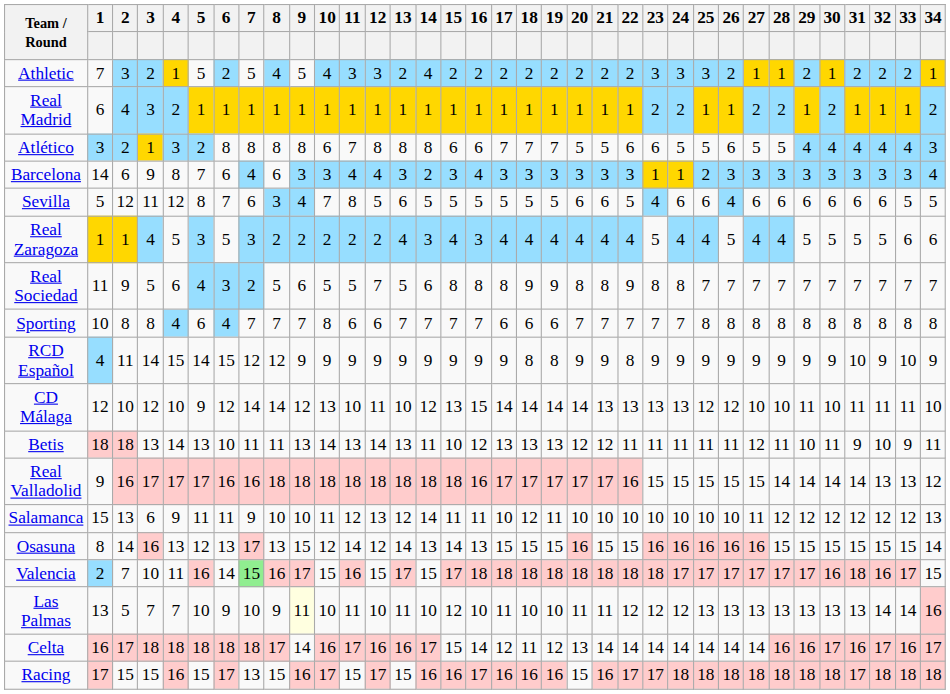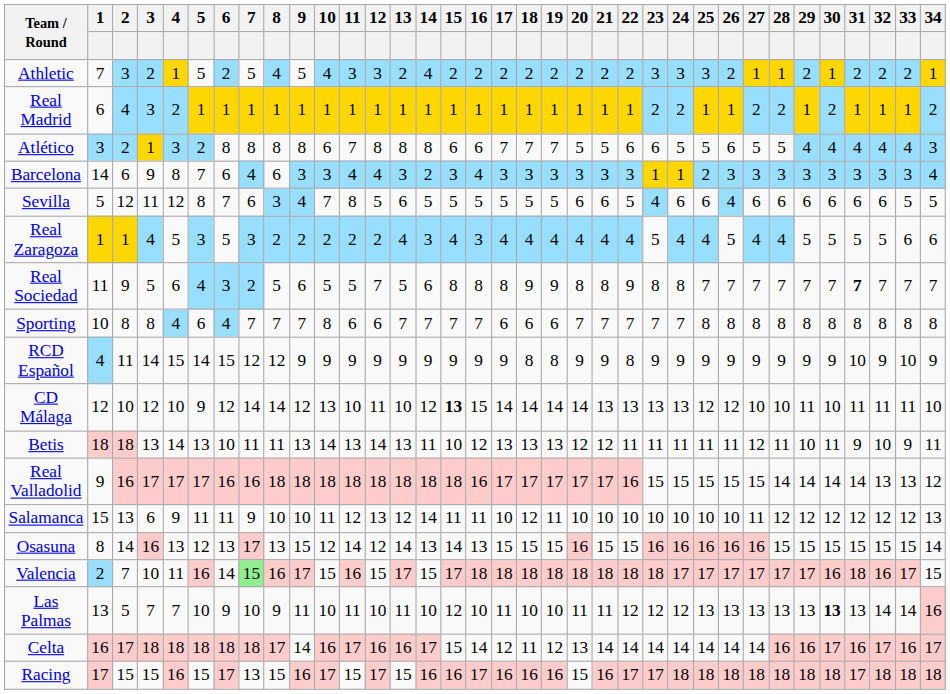(857, 286) normal -> (857, 286) bold
(453, 407) normal -> (453, 407) bold
(302, 610) lightyellow background -> (302, 610) no background
(832, 610) normal -> (832, 610) bold
